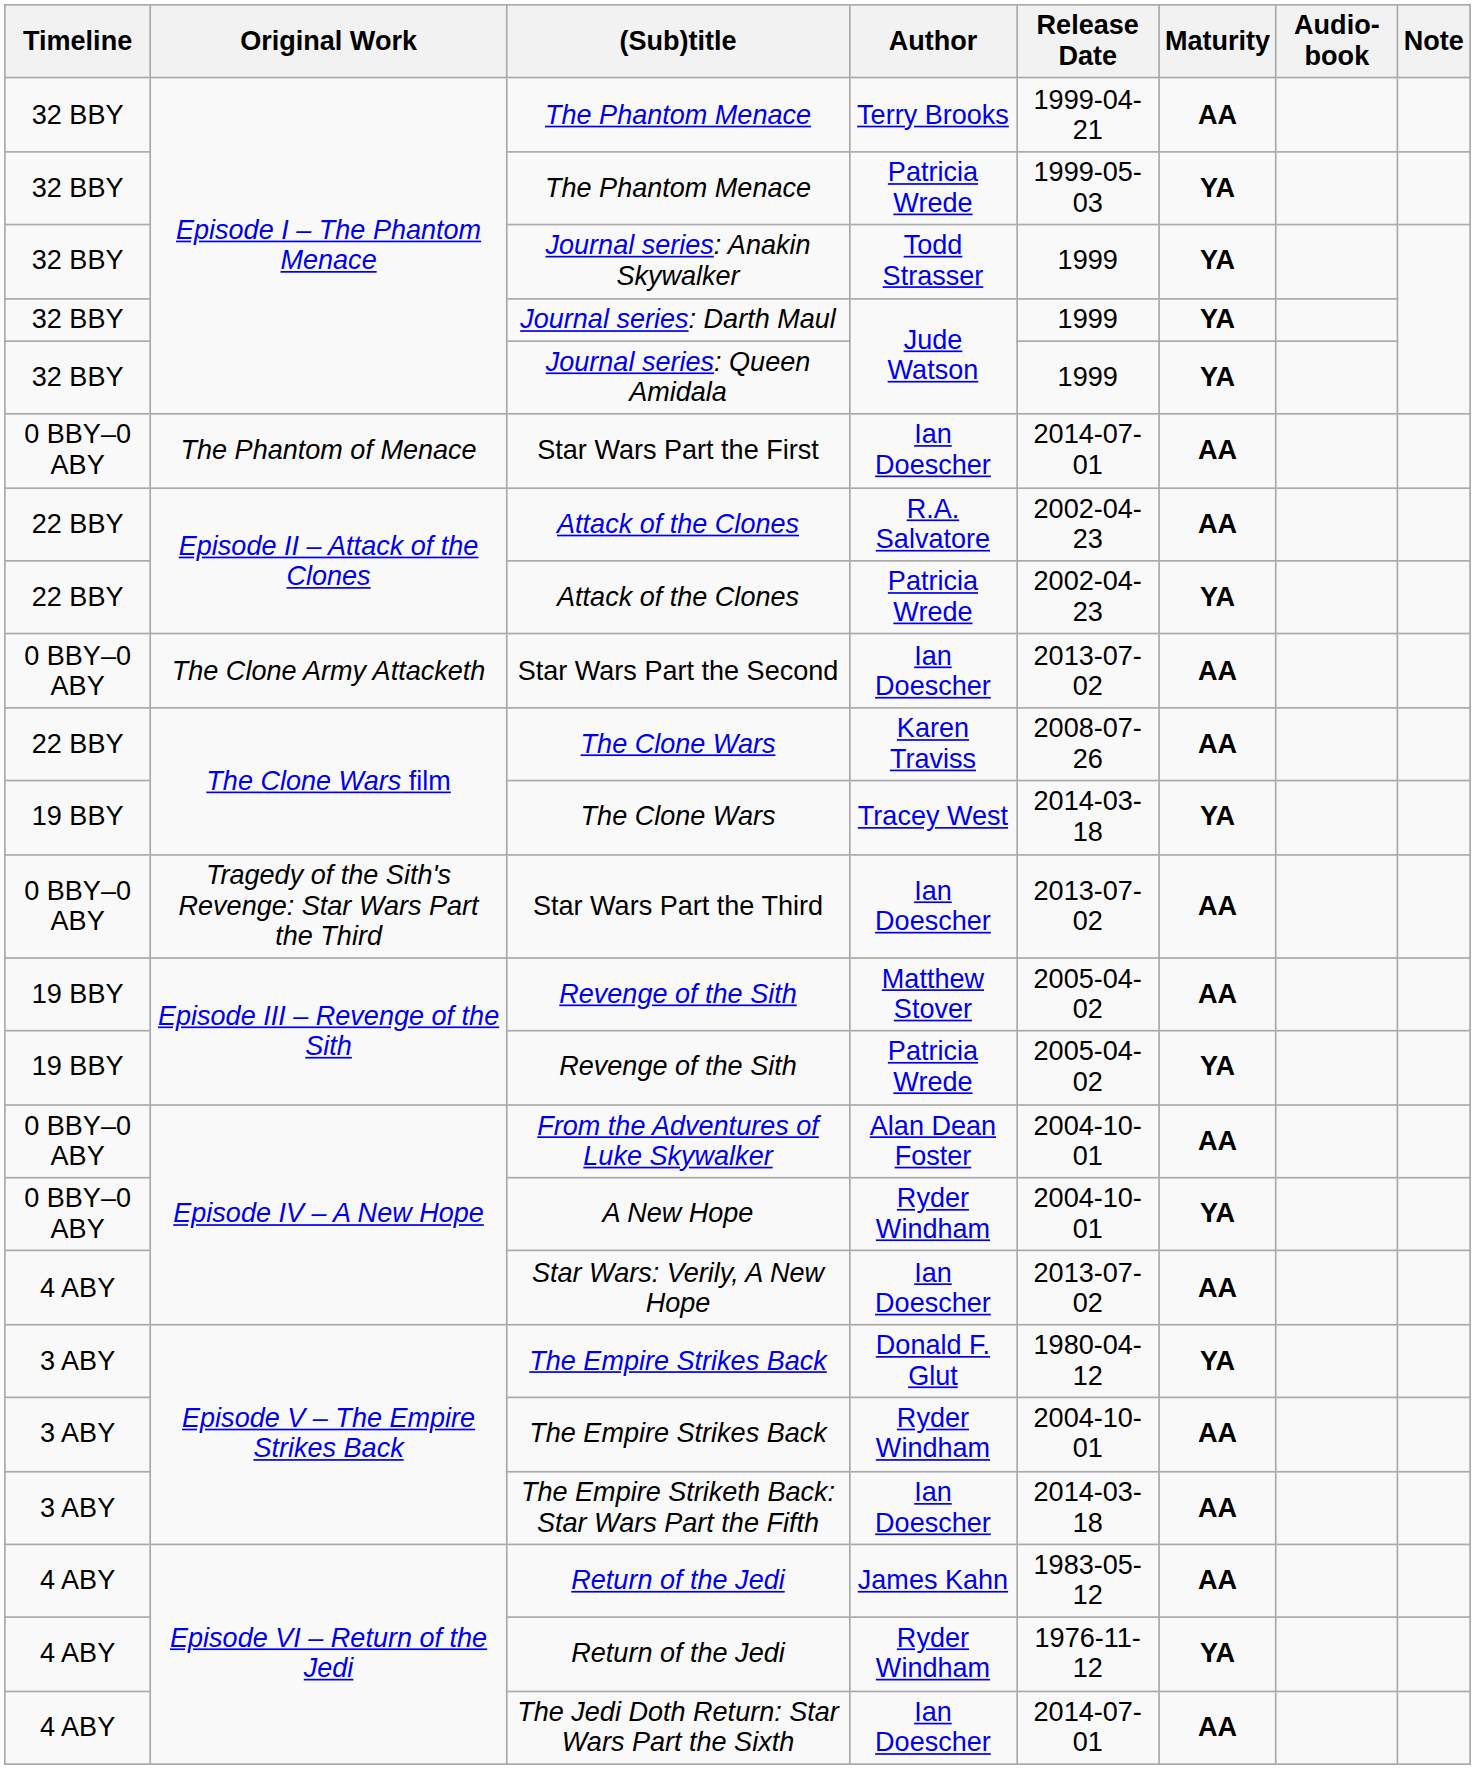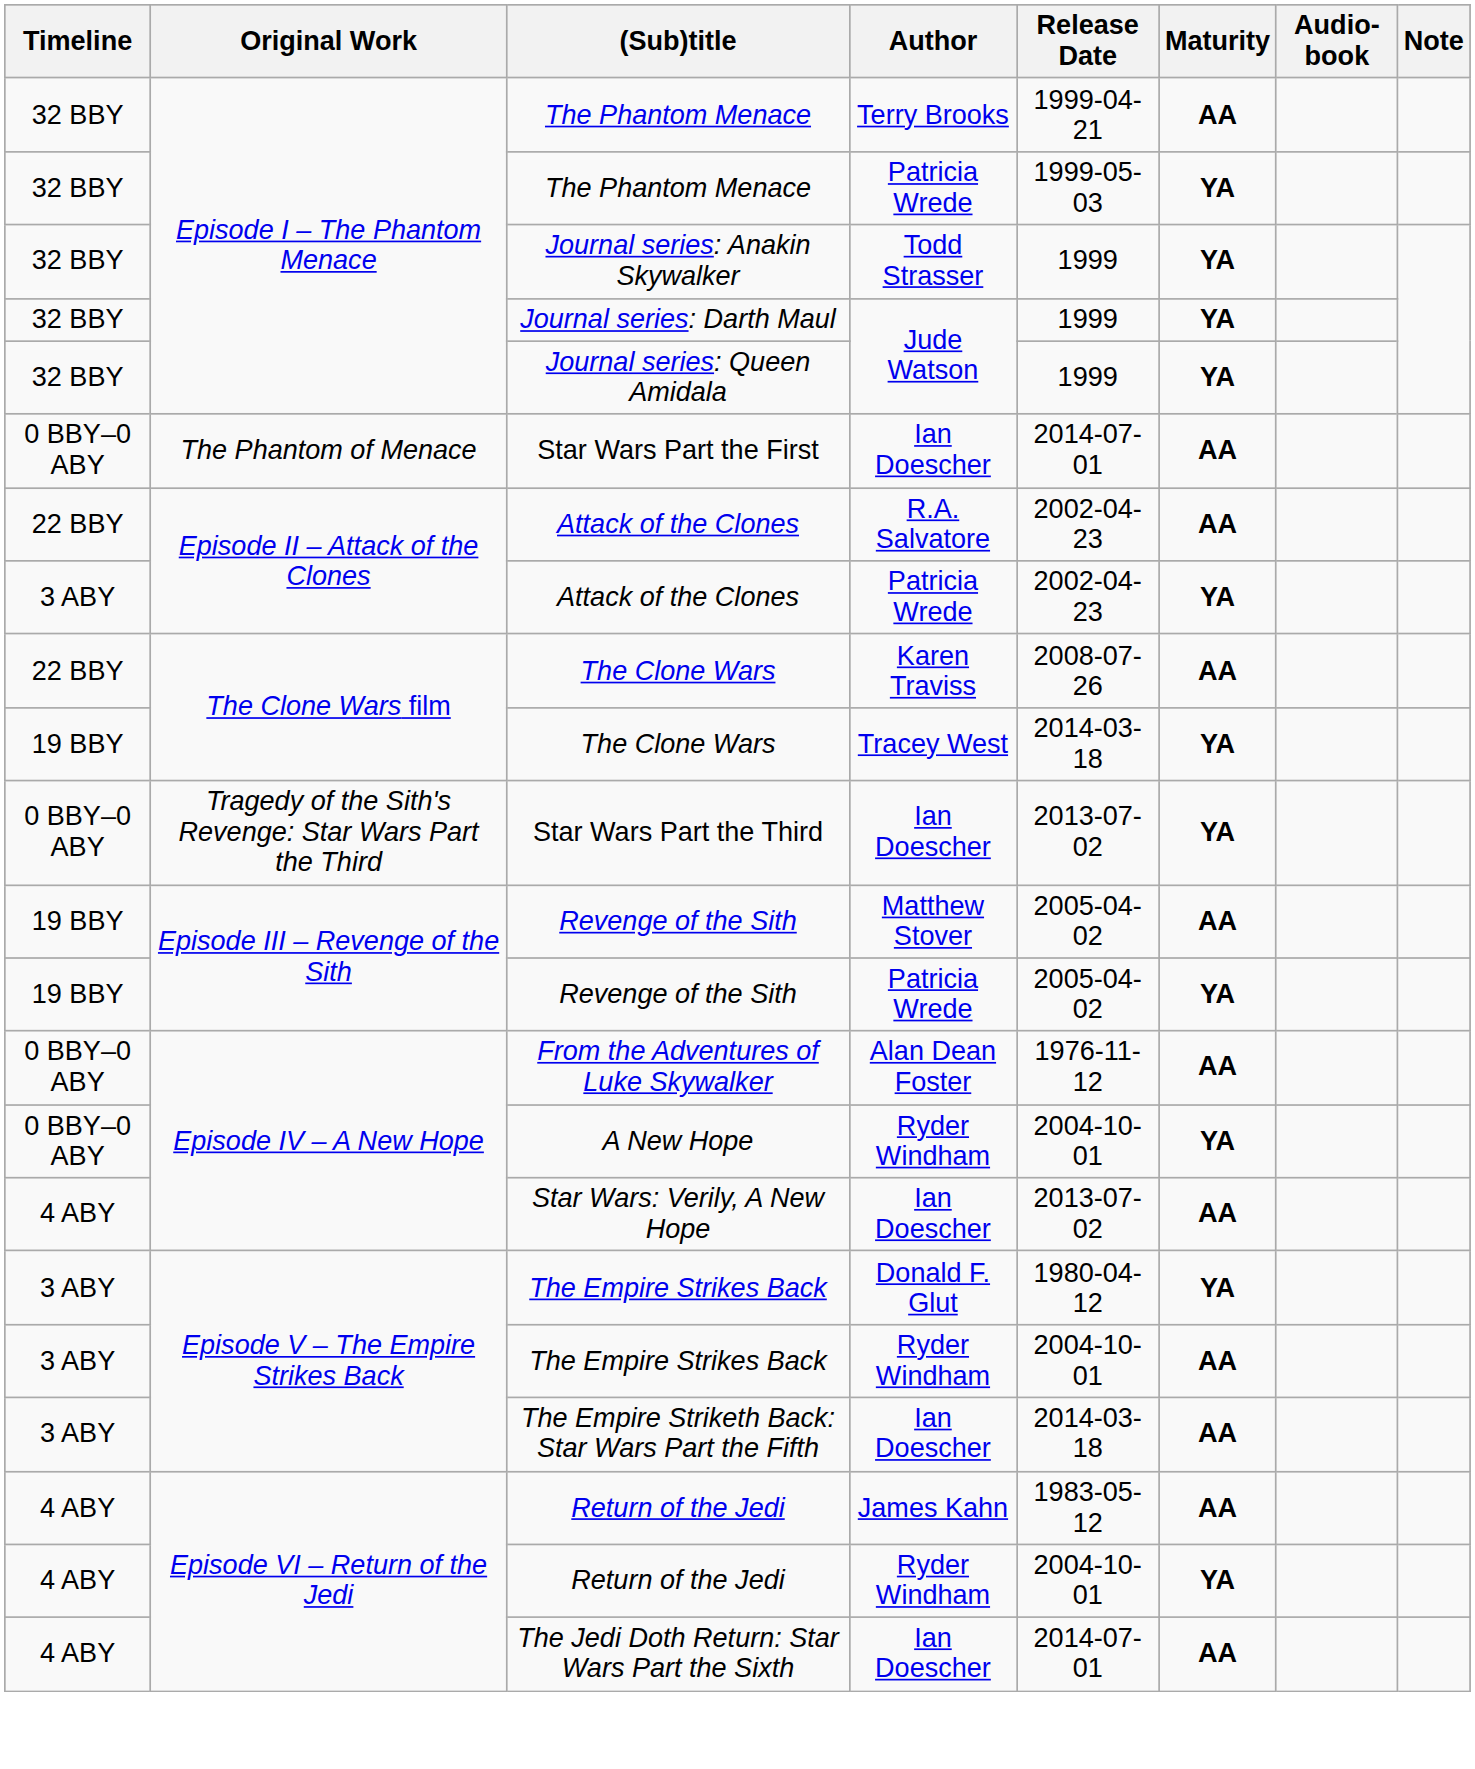(78, 597) 22 BBY -> (78, 597) 3 ABY
- row: (678, 670)
(1218, 905) AA -> (1218, 832) YA
(1088, 1140) 2004-10-01 -> (1088, 1067) 1976-11-12
(1088, 1653) 1976-11-12 -> (1088, 1580) 2004-10-01
